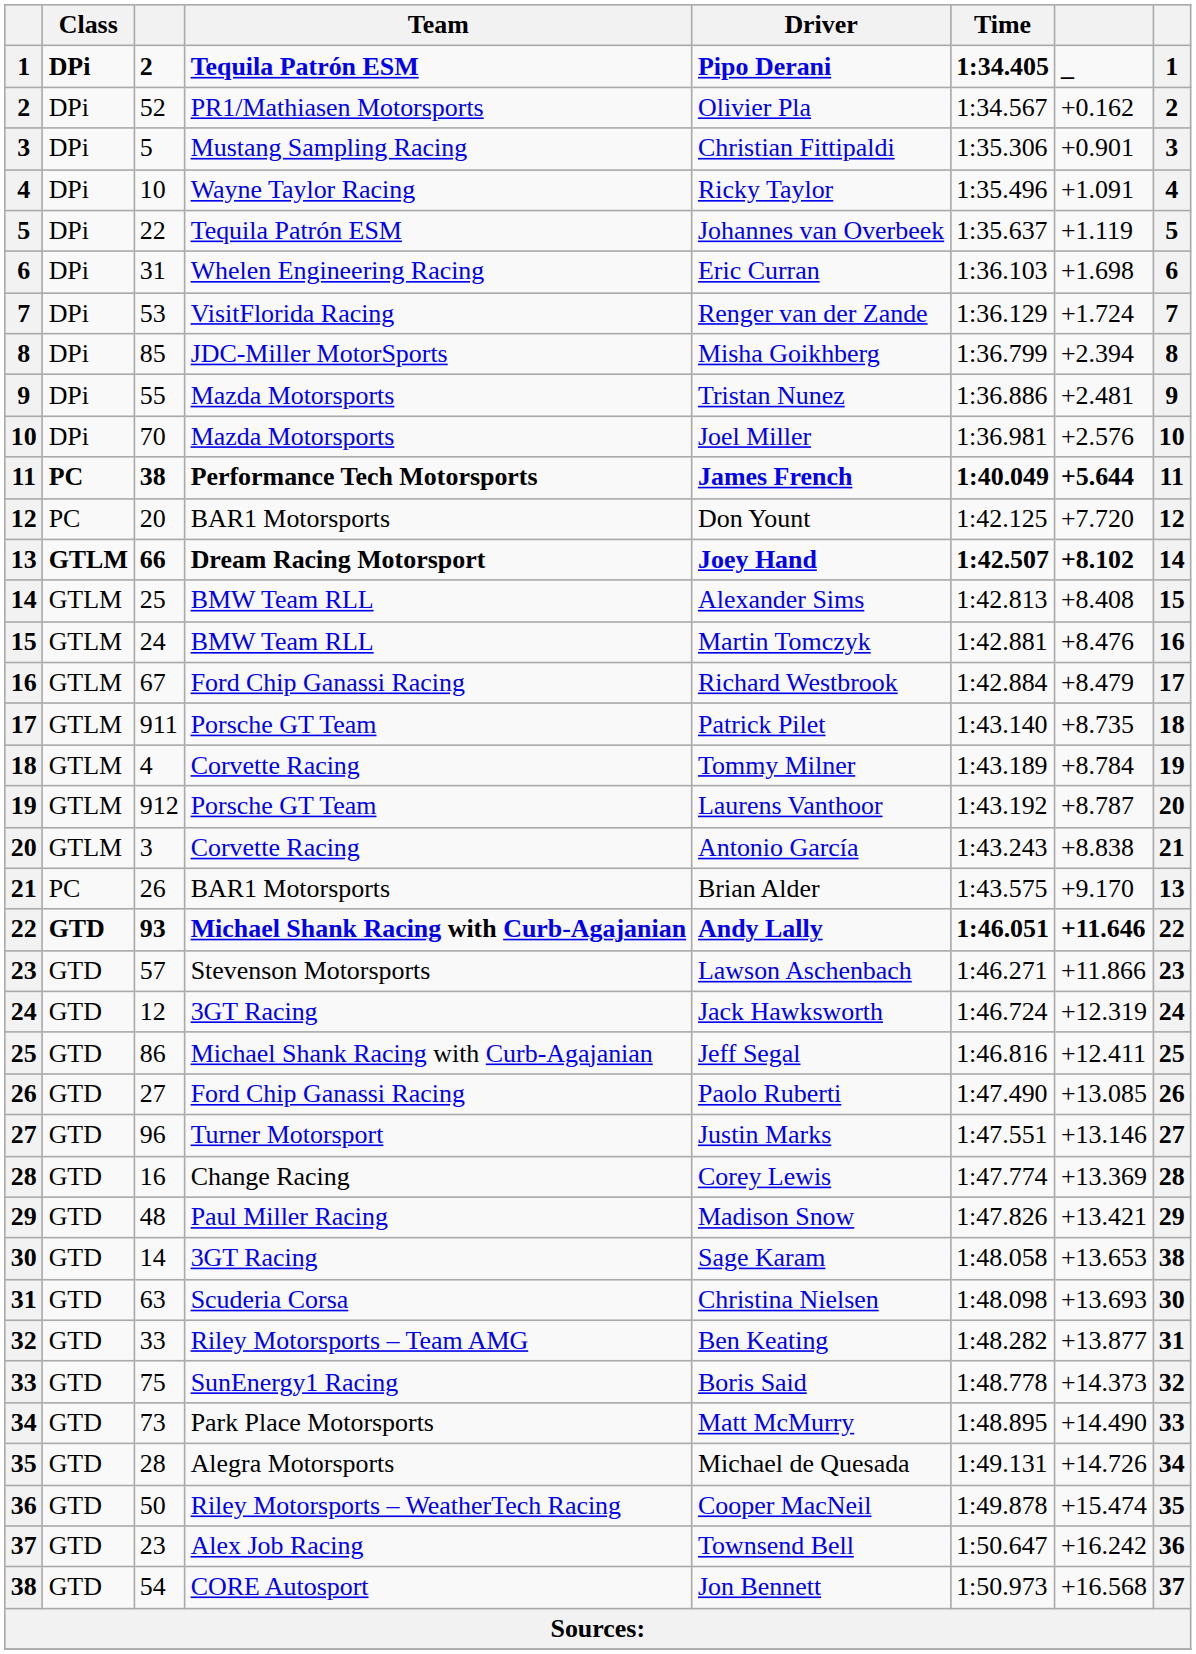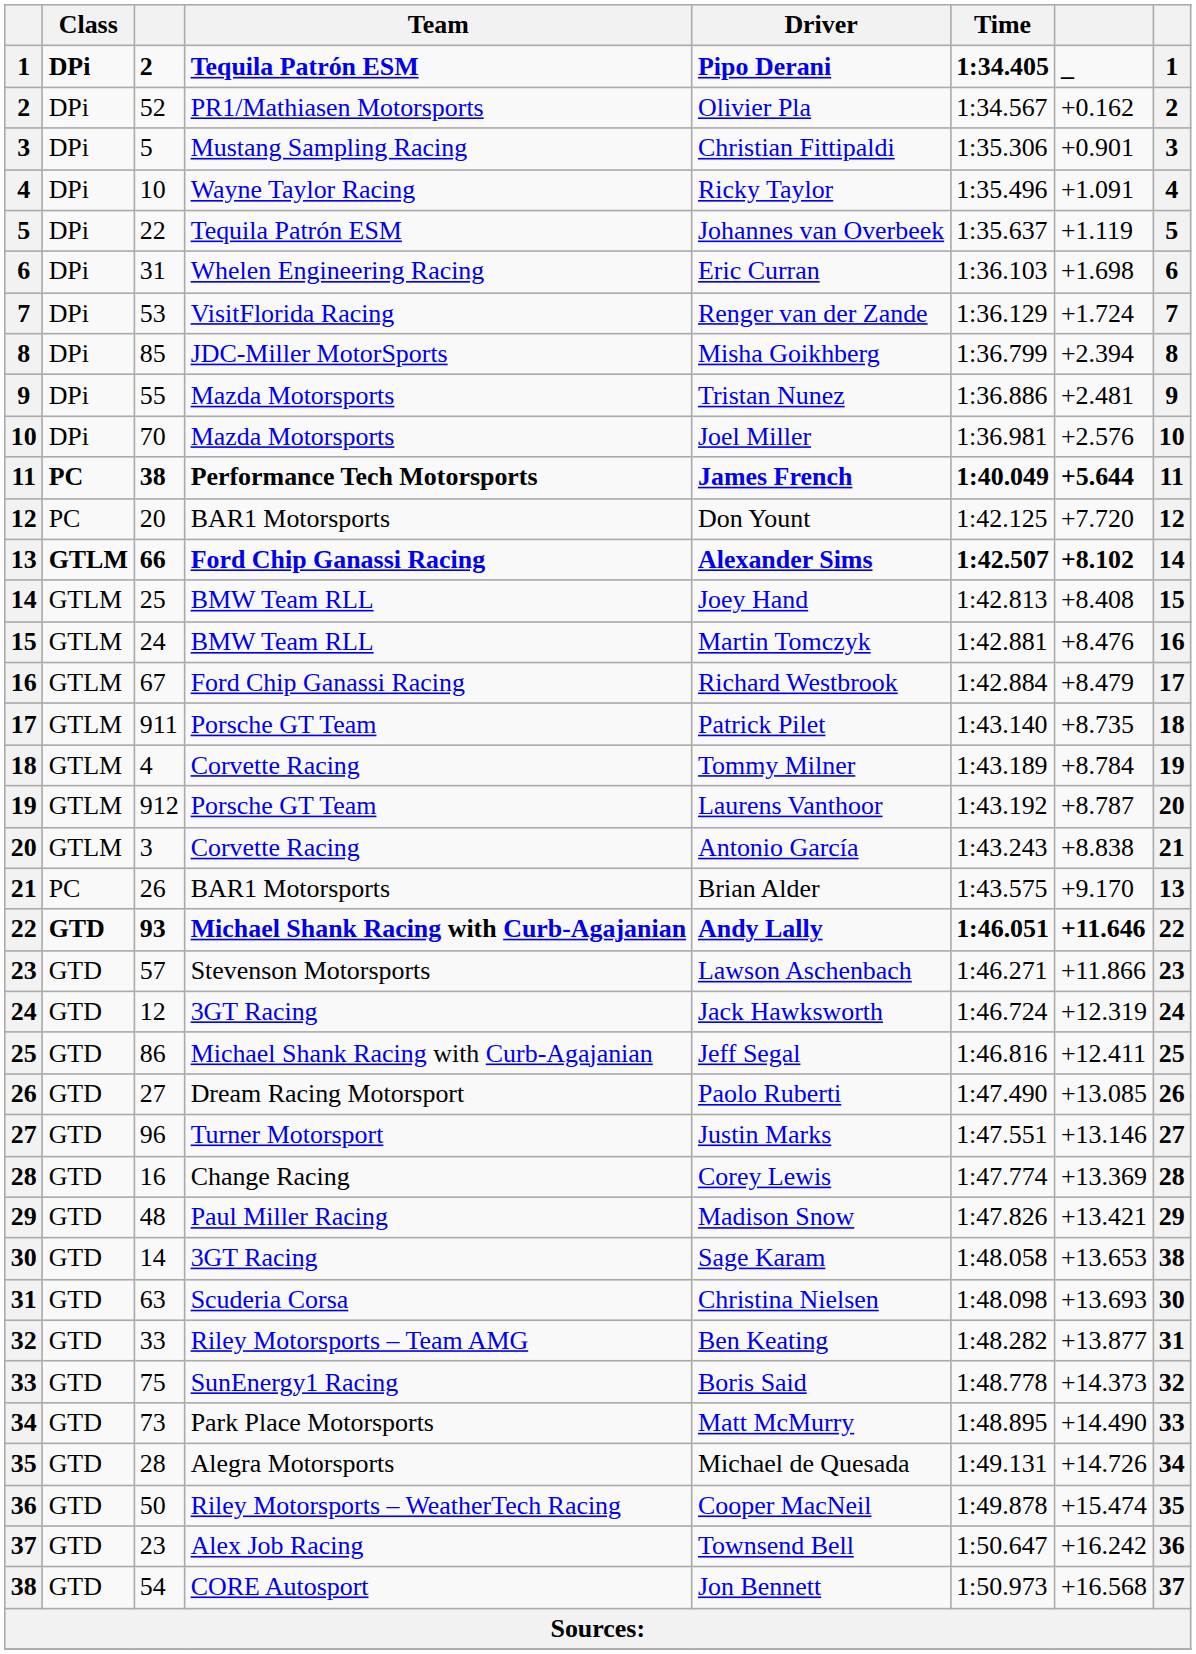(338, 559) Dream Racing Motorsport -> (338, 559) Ford Chip Ganassi Racing
(757, 559) Joey Hand -> (785, 559) Alexander Sims
(781, 600) Alexander Sims -> (753, 600) Joey Hand
(328, 1093) Ford Chip Ganassi Racing -> (327, 1093) Dream Racing Motorsport
